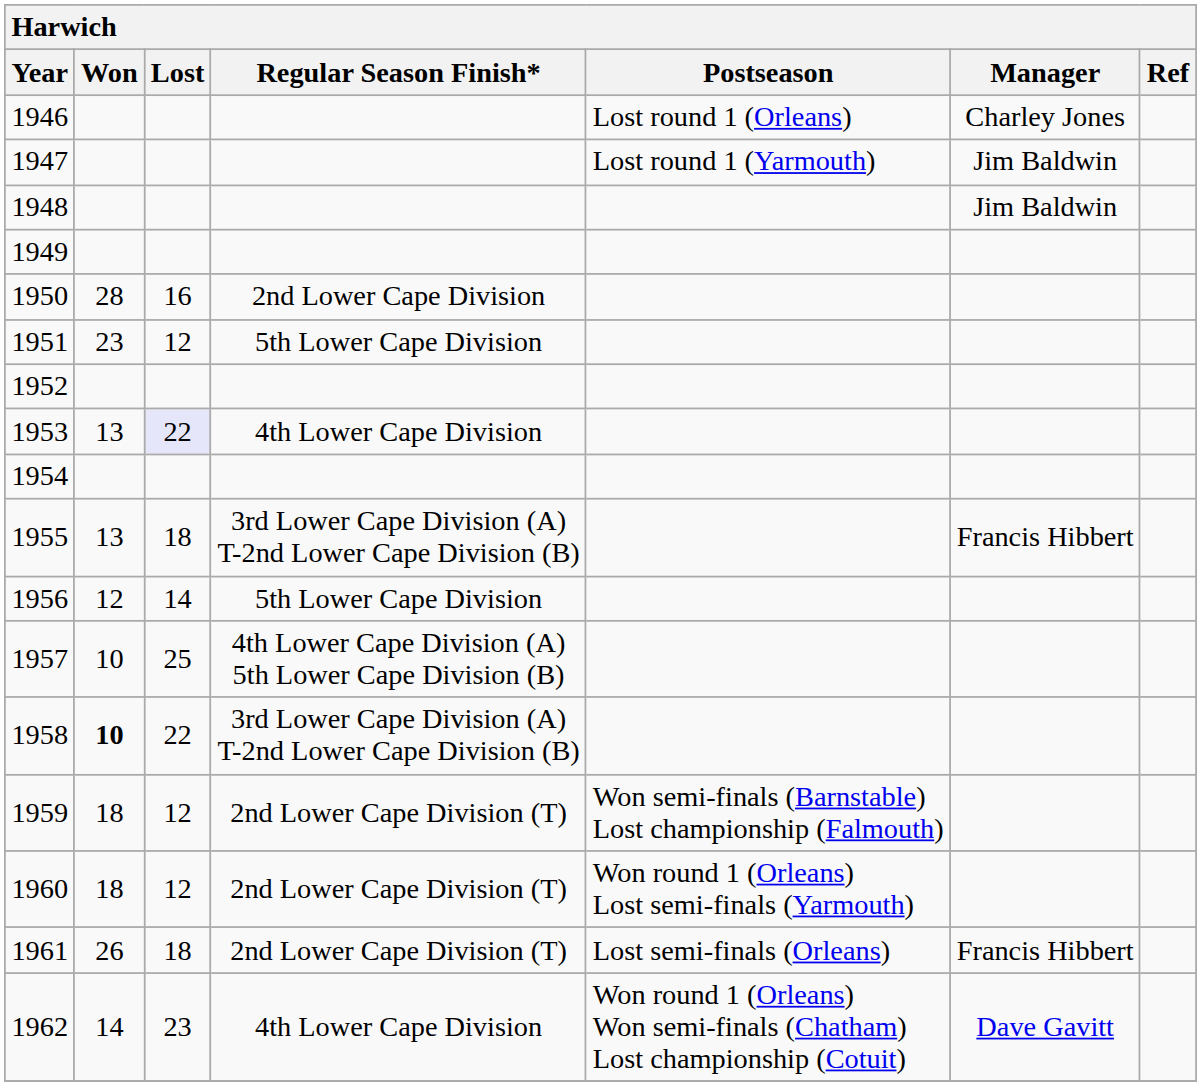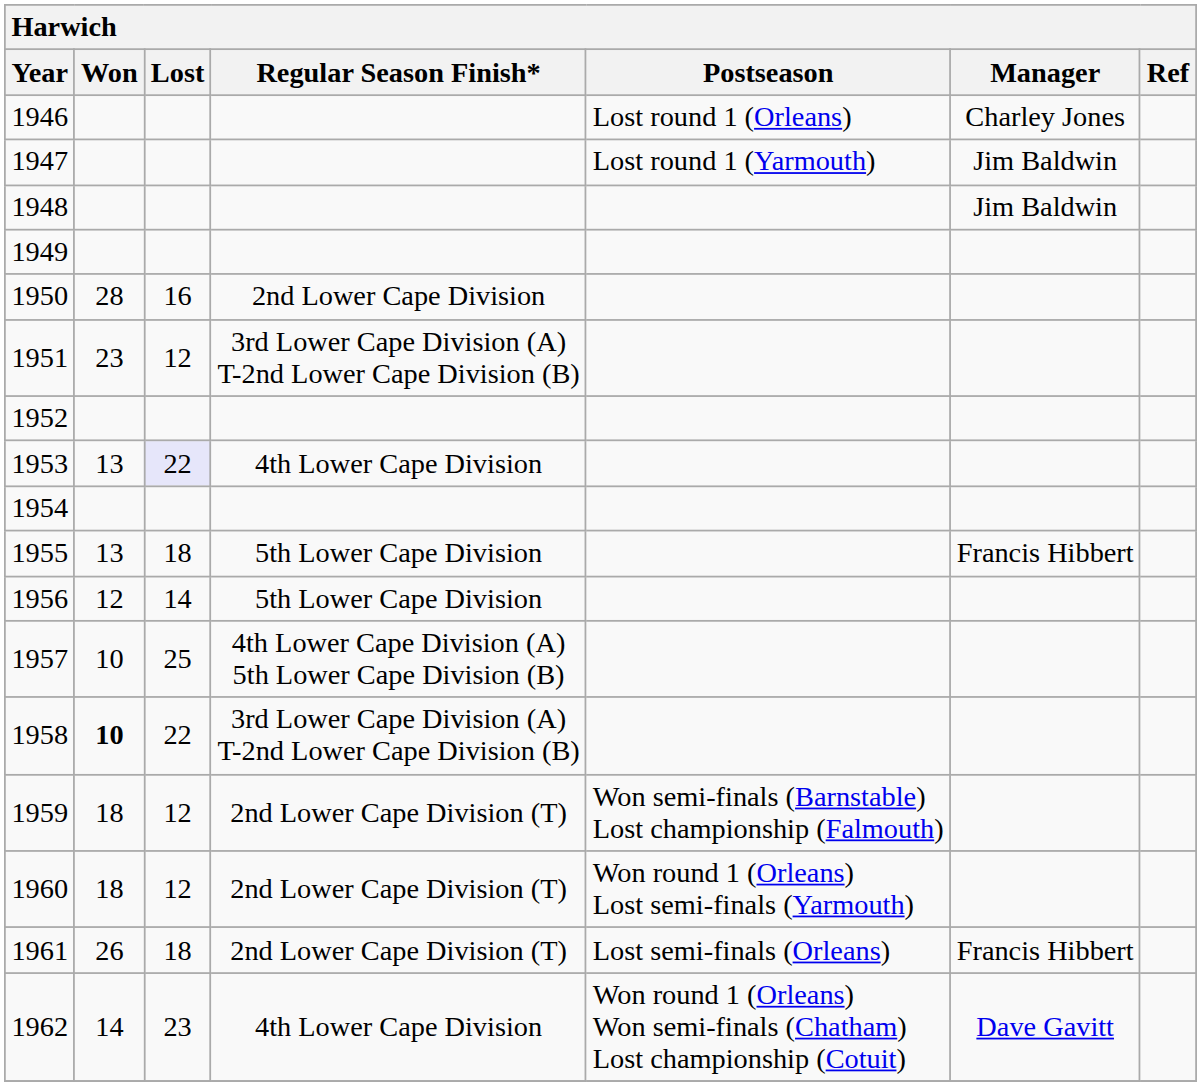(399, 341) 5th Lower Cape Division -> (399, 357) 3rd Lower Cape Division (A) T-2nd Lower Cape Division (B)
(399, 536) 3rd Lower Cape Division (A) T-2nd Lower Cape Division (B) -> (399, 552) 5th Lower Cape Division
